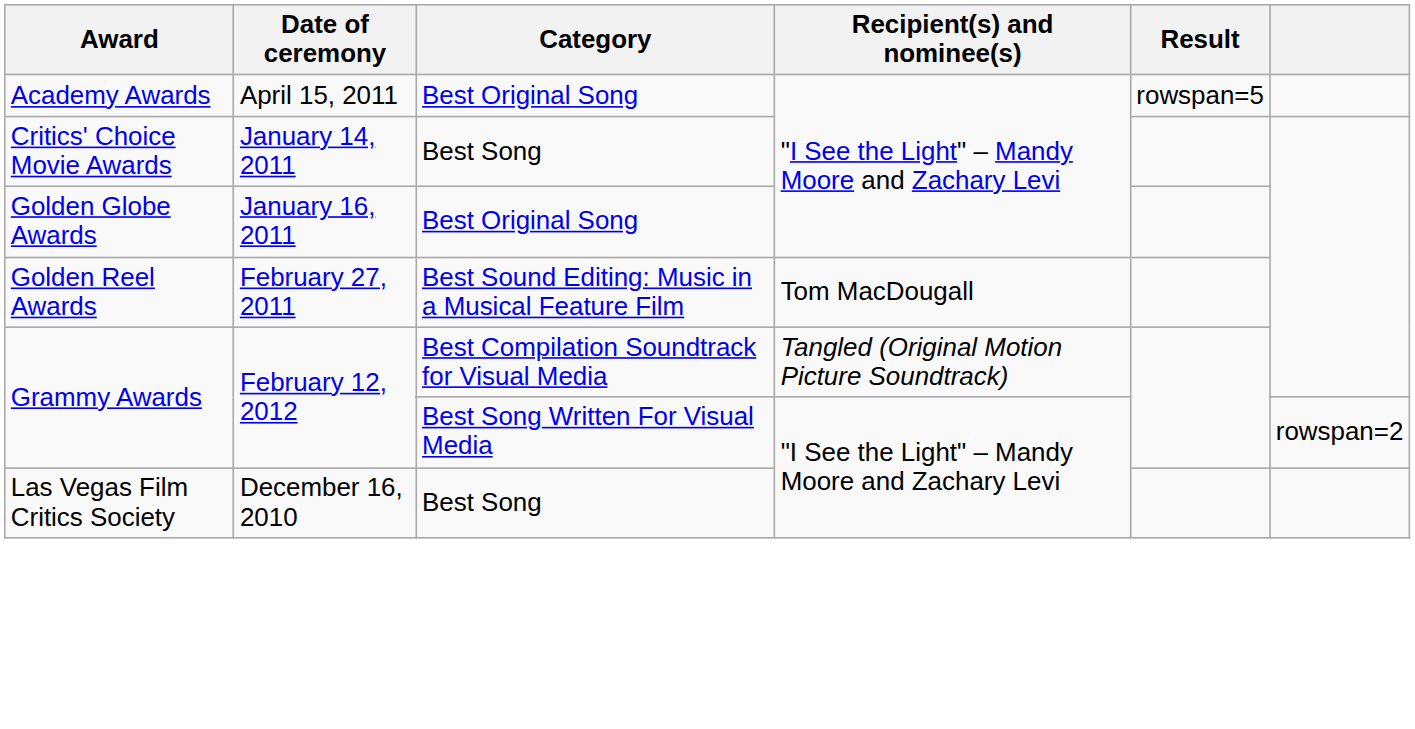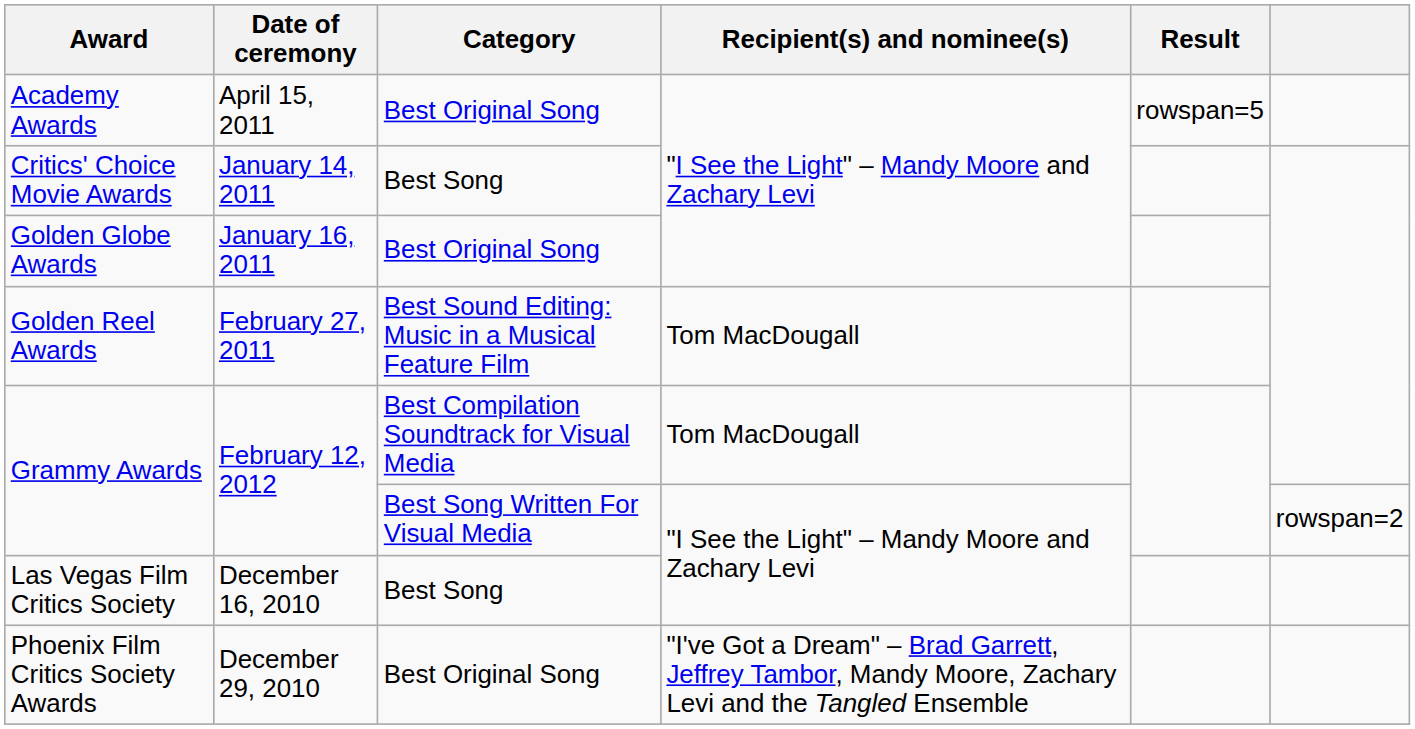(921, 361) Tangled (Original Motion Picture Soundtrack) -> (763, 434) Tom MacDougall
+ row: (93, 674)
